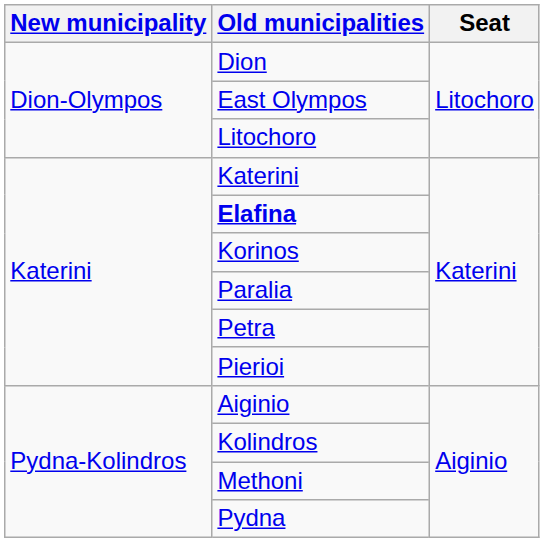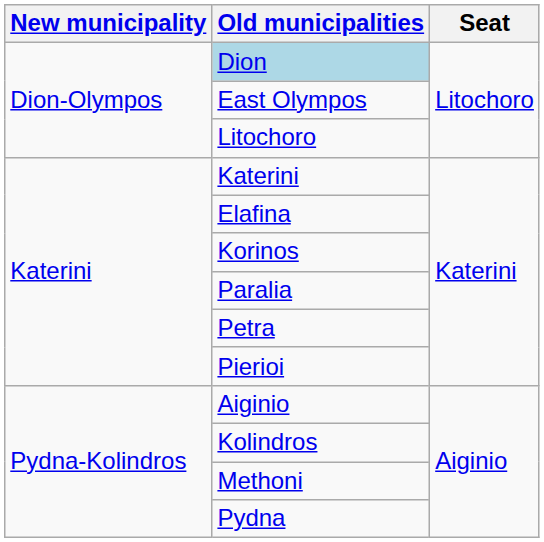(242, 61) no background -> (242, 61) lightblue background
(257, 213) bold -> (254, 213) normal
